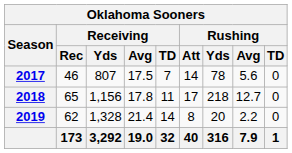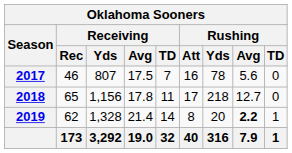(191, 76) 14 -> (191, 76) 16
(248, 117) normal -> (248, 117) bold
(276, 117) 0 -> (276, 117) 1
